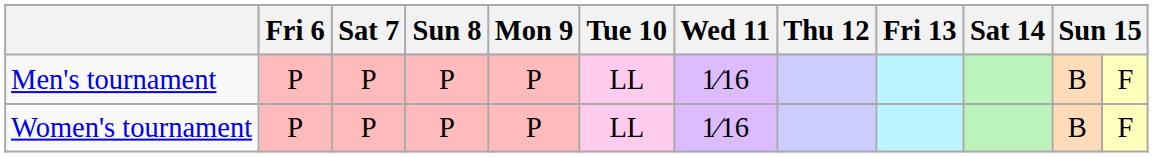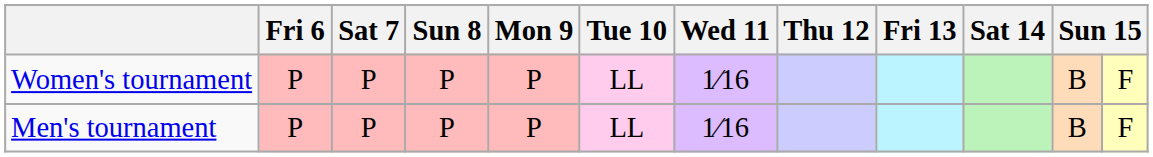rows swapped: (114, 78) <-> (132, 128)
